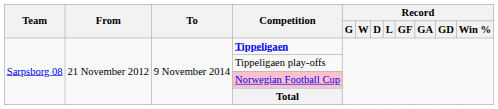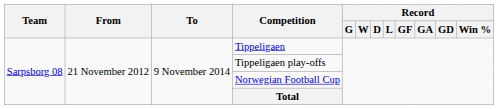(262, 46) bold -> (260, 46) normal
(287, 79) pink background -> (287, 79) no background
